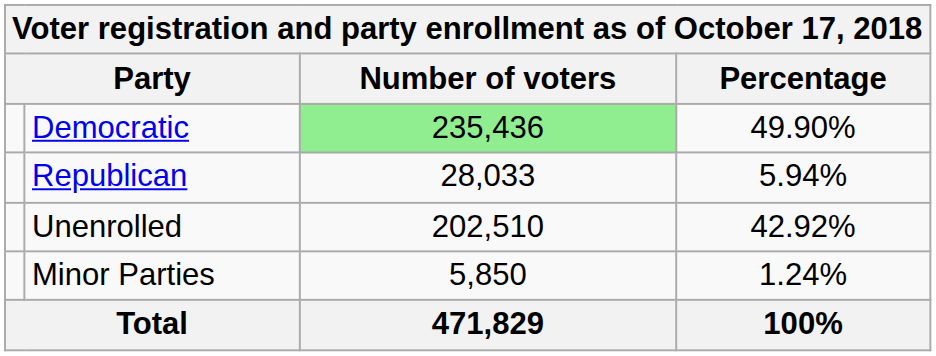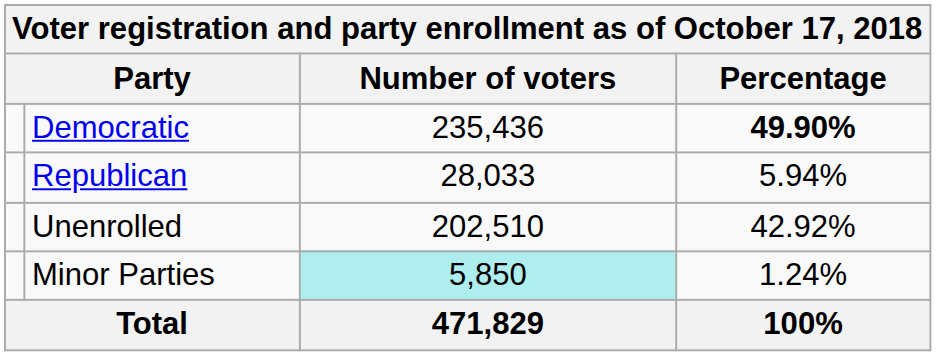(488, 127) lightgreen background -> (488, 127) no background
(803, 127) normal -> (803, 127) bold
(488, 275) no background -> (488, 275) paleturquoise background
